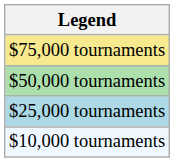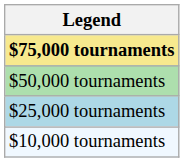(87, 49) normal -> (92, 49) bold
